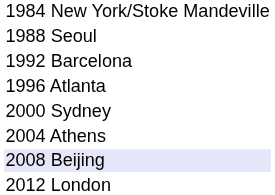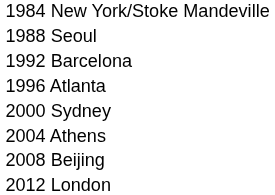(55, 160) lavender background -> (55, 160) no background
